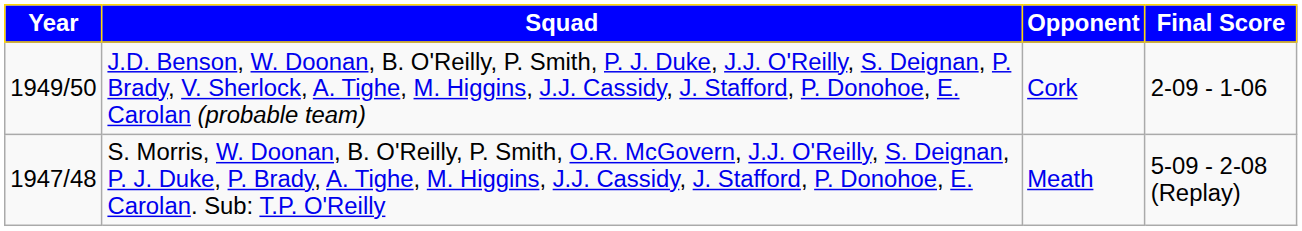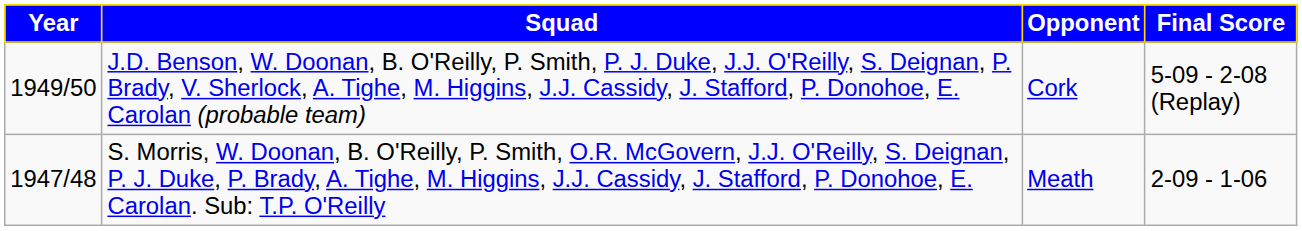(1209, 88) 2-09 - 1-06 -> (1209, 88) 5-09 - 2-08 (Replay)
(1209, 179) 5-09 - 2-08 (Replay) -> (1209, 179) 2-09 - 1-06
